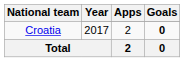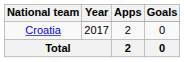(162, 30) bold -> (162, 30) normal
